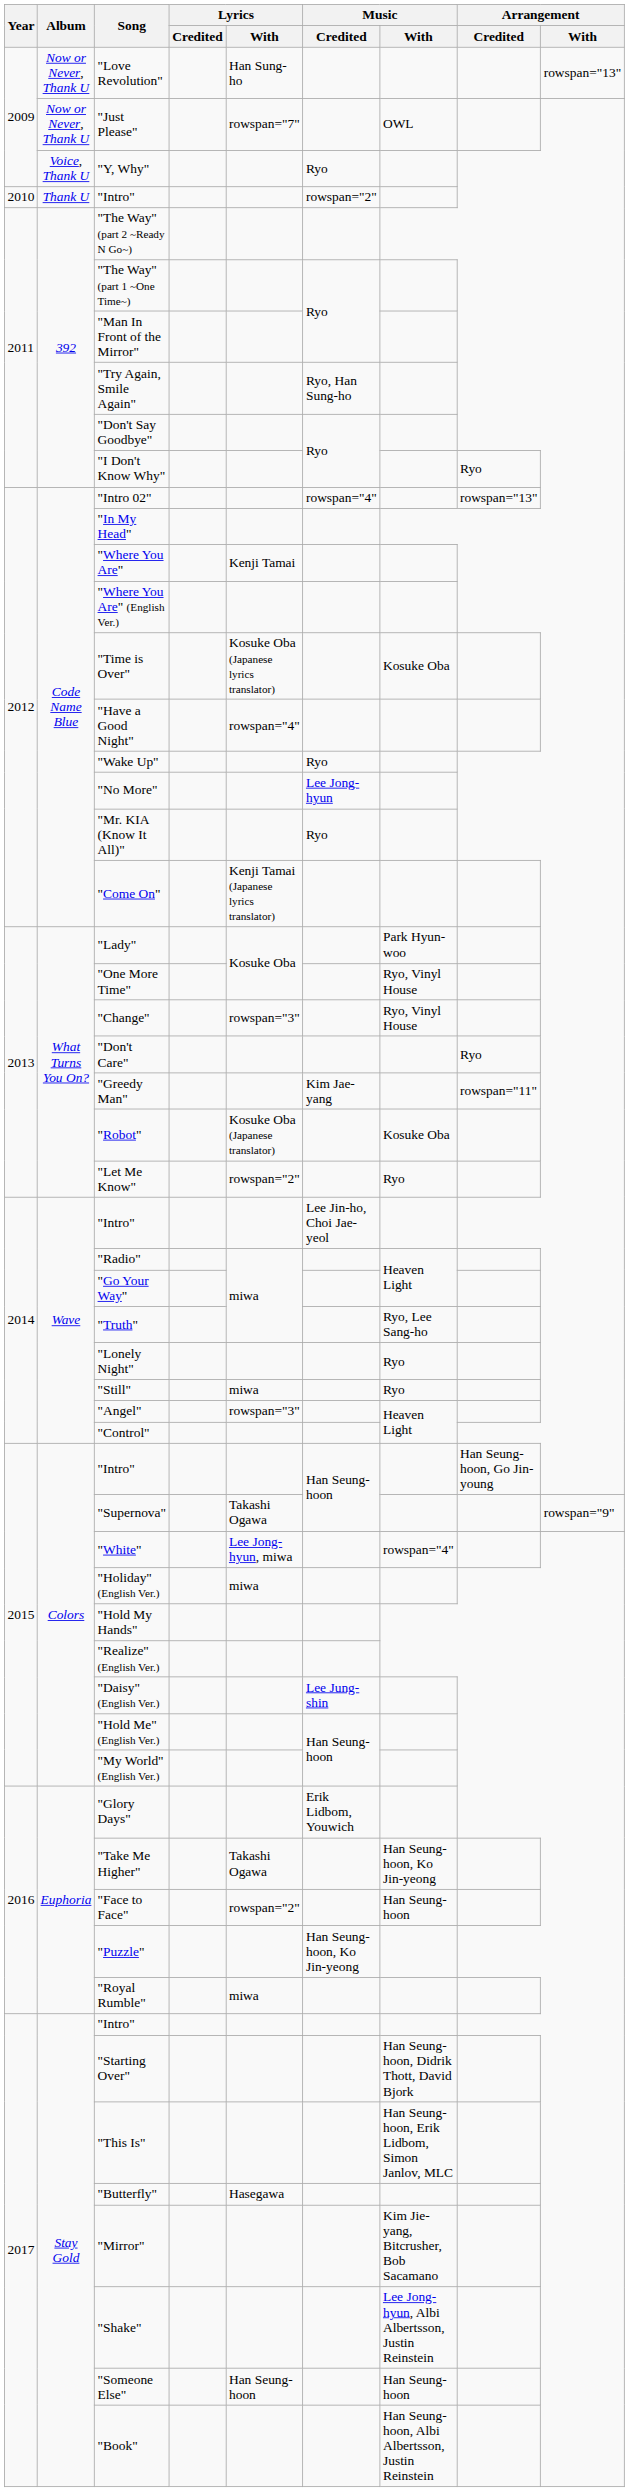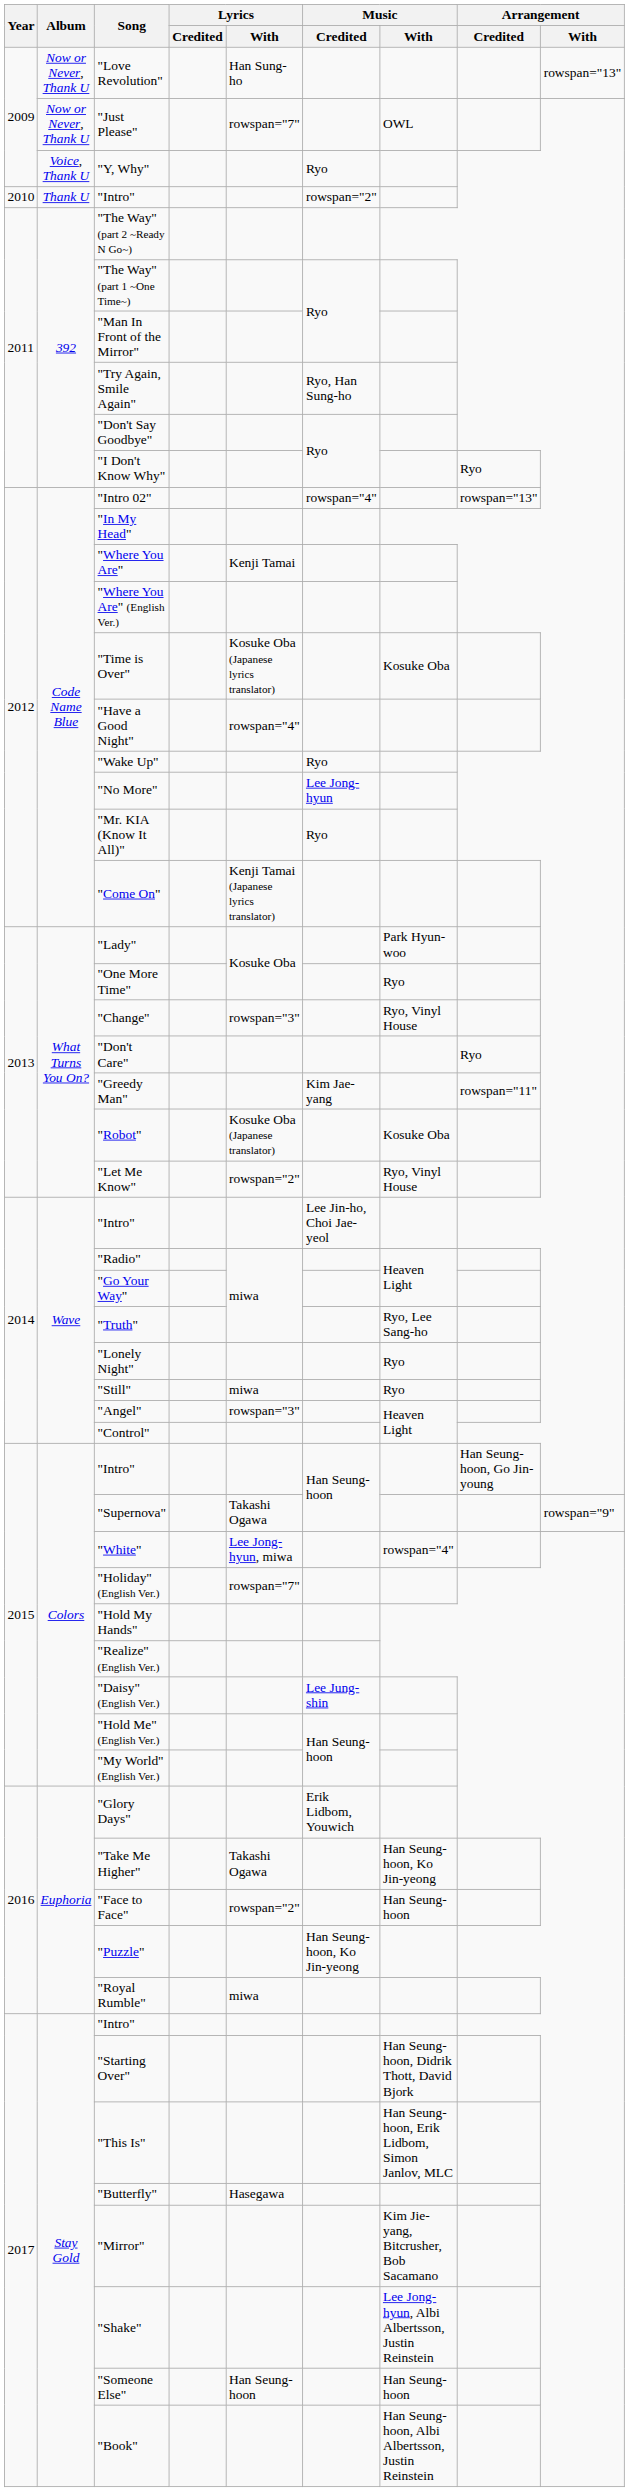(412, 981) Ryo, Vinyl House -> (394, 981) Ryo
(394, 1178) Ryo -> (412, 1178) Ryo, Vinyl House
(244, 1585) miwa -> (264, 1585) rowspan="7"
